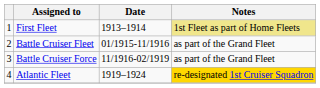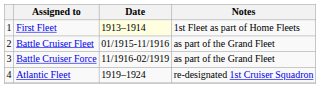(123, 28) no background -> (123, 28) lightyellow background
(237, 28) khaki background -> (237, 28) no background
(244, 75) gold background -> (244, 75) no background
